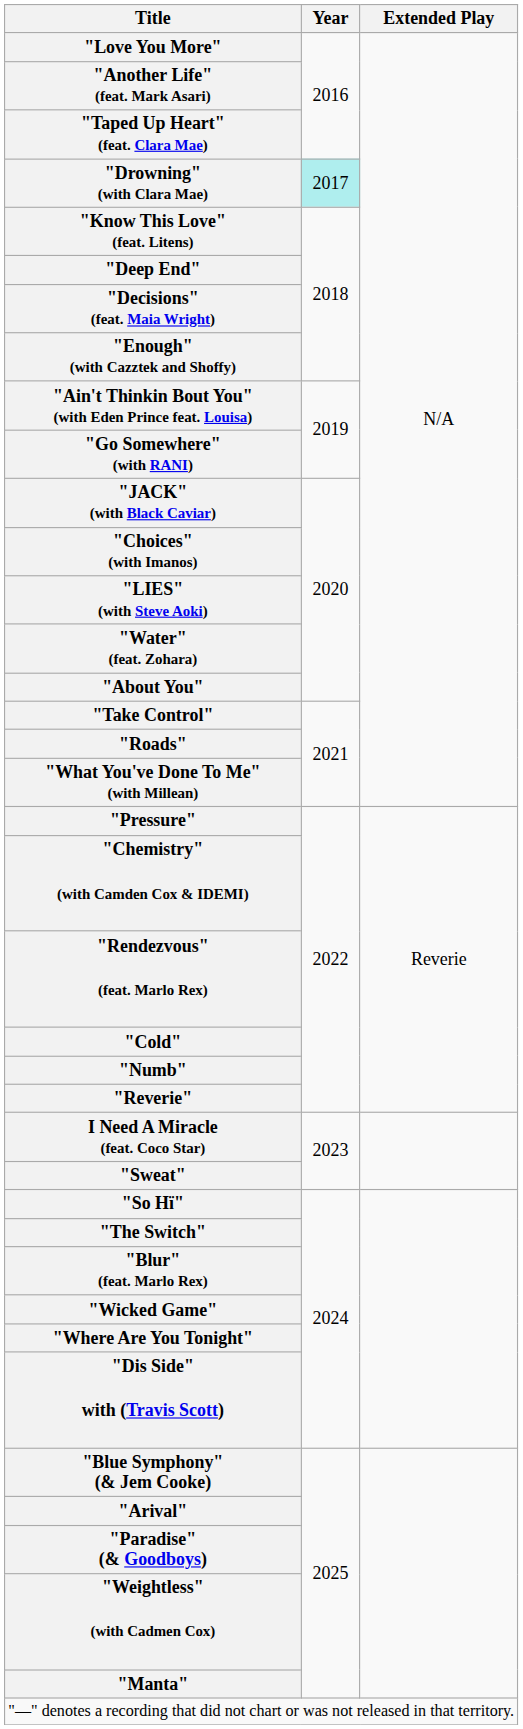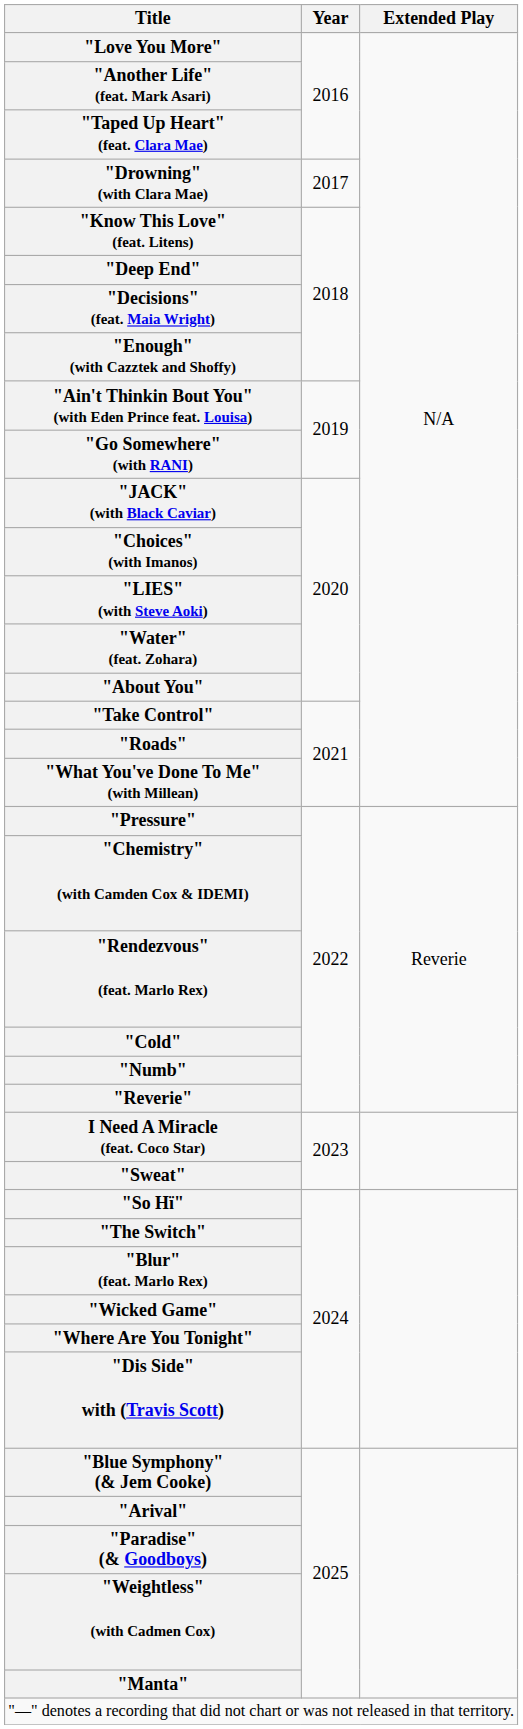(330, 182) paleturquoise background -> (330, 182) no background
